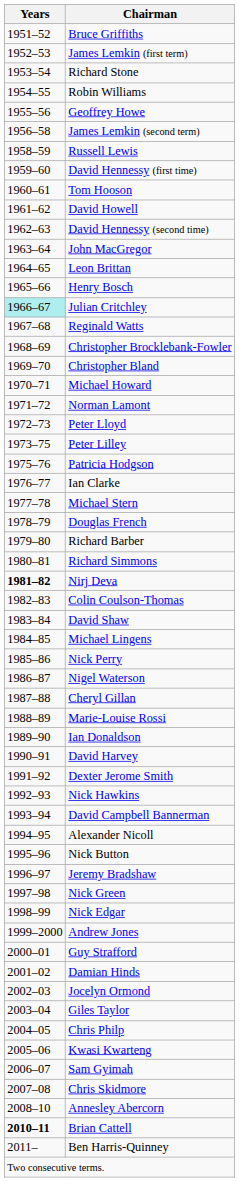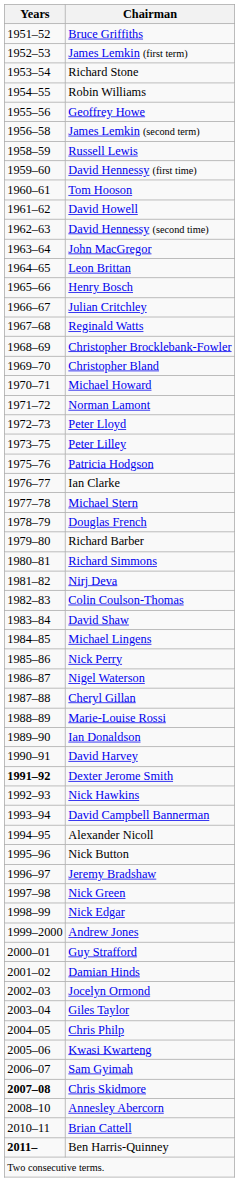(29, 307) paleturquoise background -> (29, 307) no background
(29, 580) bold -> (29, 580) normal
(29, 776) normal -> (29, 776) bold
(29, 1088) normal -> (29, 1088) bold
(28, 1127) bold -> (29, 1127) normal
(22, 1147) normal -> (22, 1147) bold
